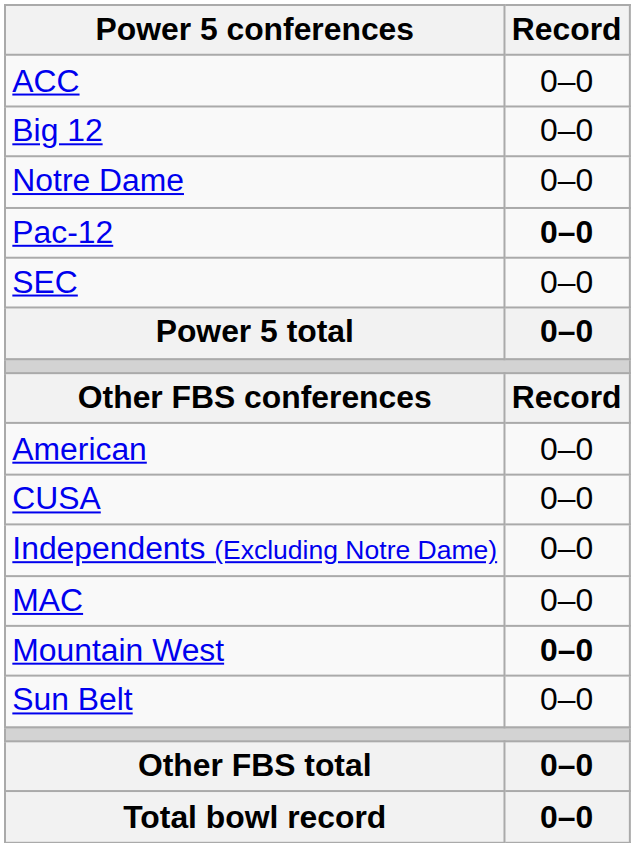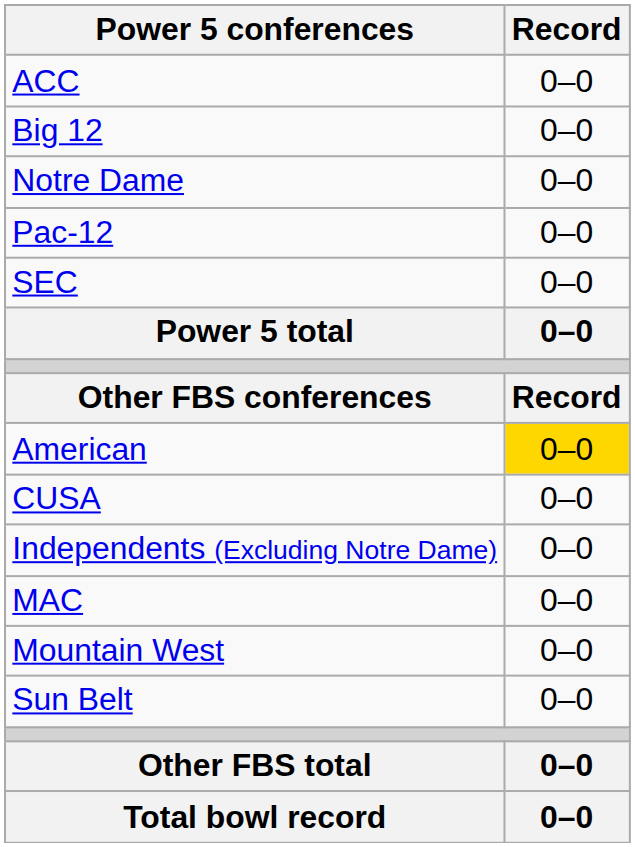(567, 231) bold -> (567, 231) normal
(567, 448) no background -> (567, 448) gold background
(567, 650) bold -> (567, 650) normal
